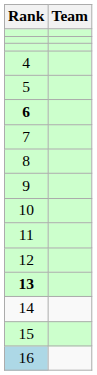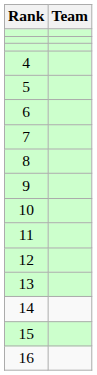(26, 112) bold -> (26, 112) normal
(26, 284) bold -> (26, 284) normal
(26, 358) lightblue background -> (26, 358) no background
